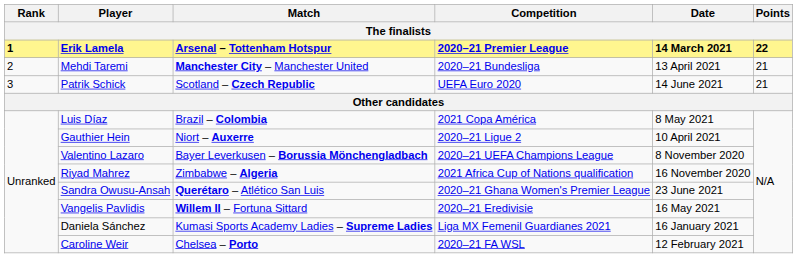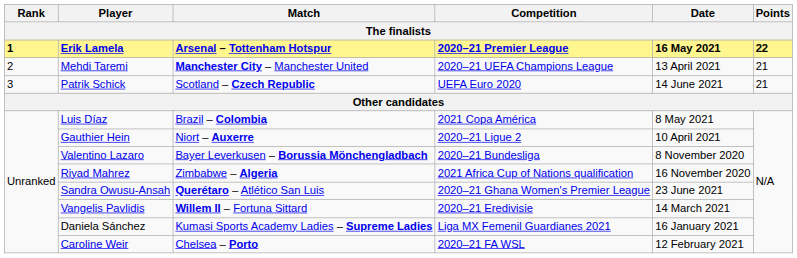(694, 48) 14 March 2021 -> (688, 48) 16 May 2021
(489, 66) 2020–21 Bundesliga -> (525, 66) 2020–21 UEFA Champions League
(525, 155) 2020–21 UEFA Champions League -> (489, 155) 2020–21 Bundesliga
(688, 208) 16 May 2021 -> (693, 208) 14 March 2021
